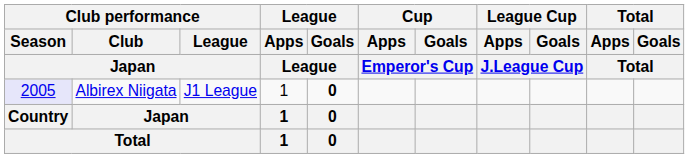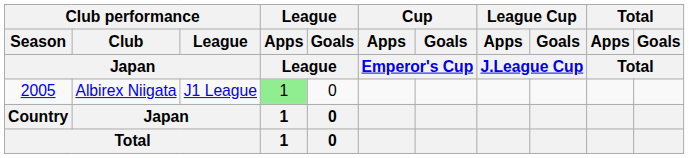(38, 91) lavender background -> (38, 91) no background
(284, 91) no background -> (284, 91) lightgreen background
(332, 91) bold -> (332, 91) normal
